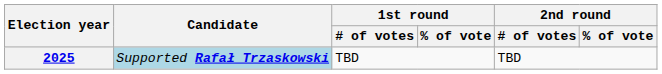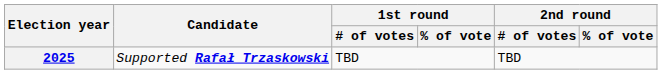(223, 58) lightblue background -> (223, 58) no background
